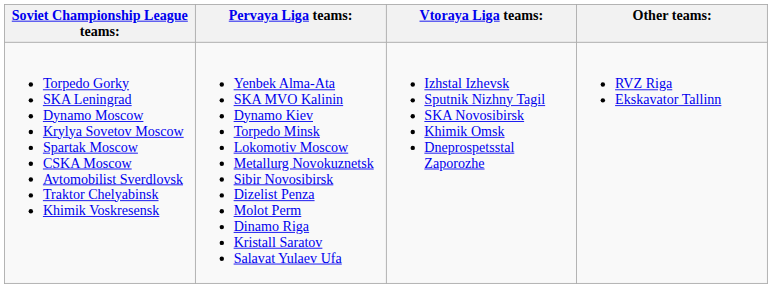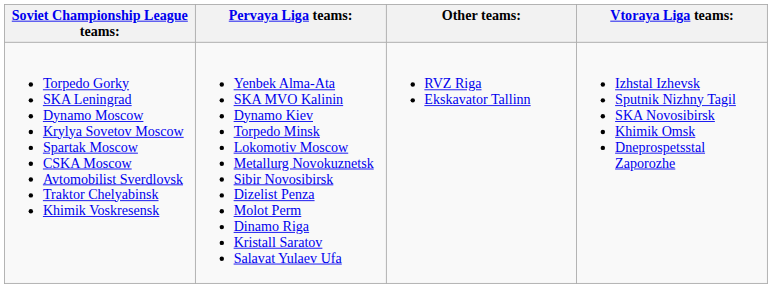columns swapped: (481, 15) <-> (672, 15)
